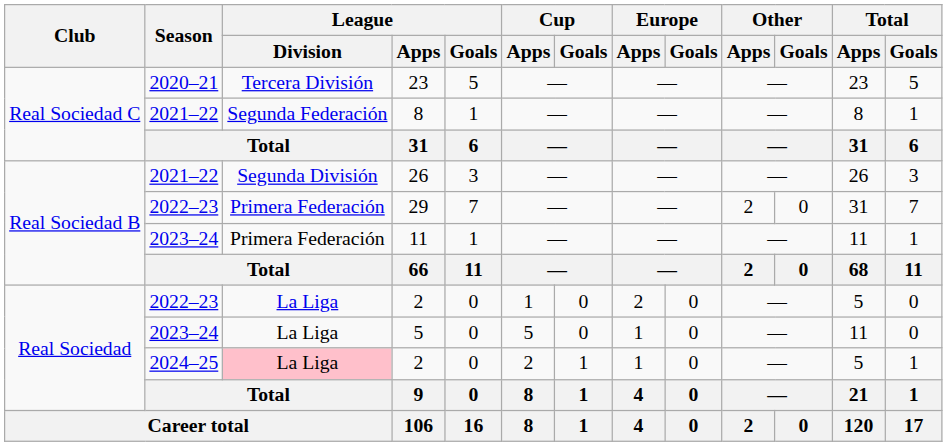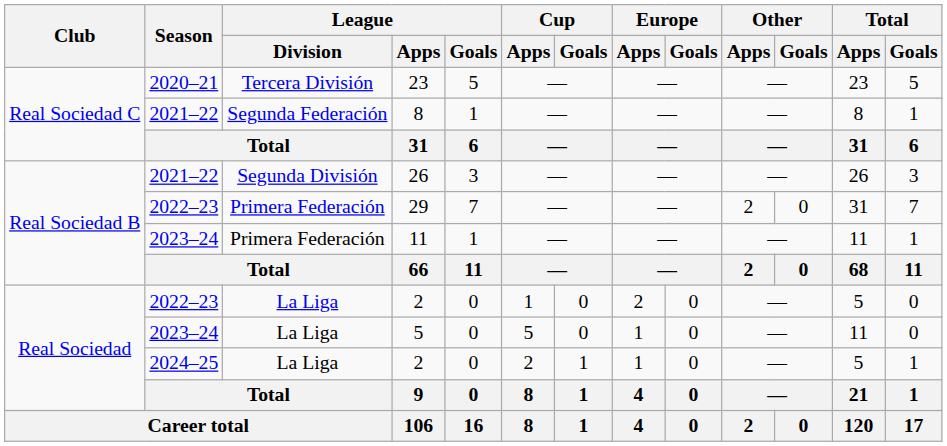(307, 363) pink background -> (307, 363) no background
